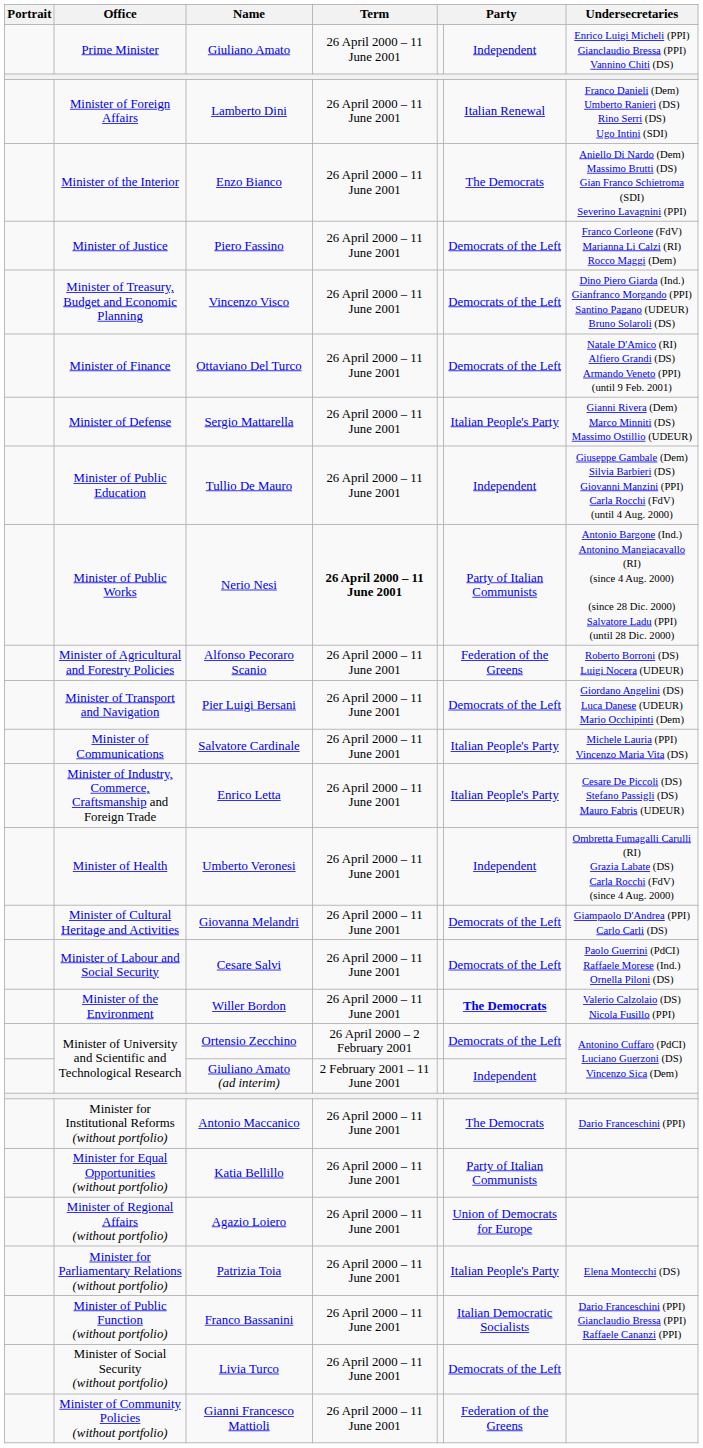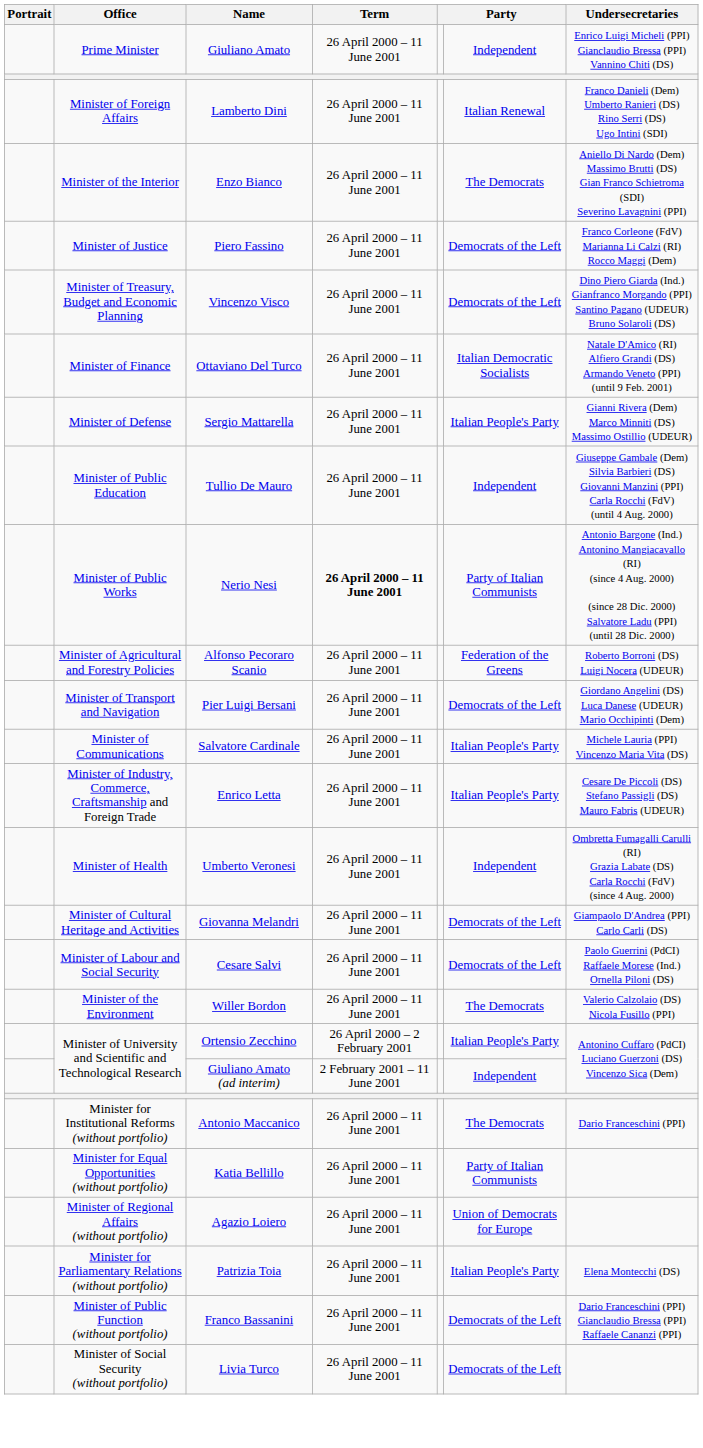(505, 365) Democrats of the Left -> (505, 365) Italian Democratic Socialists
(505, 1006) bold -> (505, 1006) normal
(505, 1041) Democrats of the Left -> (505, 1041) Italian People's Party
(505, 1320) Italian Democratic Socialists -> (505, 1320) Democrats of the Left
- row: (249, 1418)
